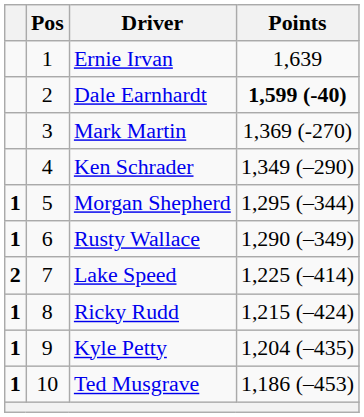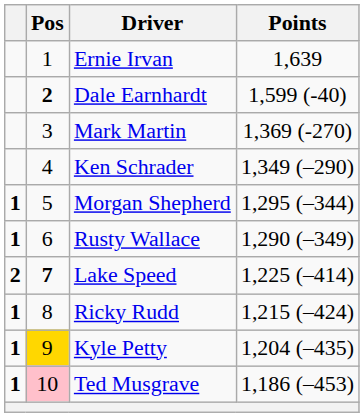(47, 94) normal -> (47, 94) bold
(297, 94) bold -> (297, 94) normal
(47, 275) normal -> (47, 275) bold
(47, 347) no background -> (47, 347) gold background
(47, 383) no background -> (47, 383) pink background
